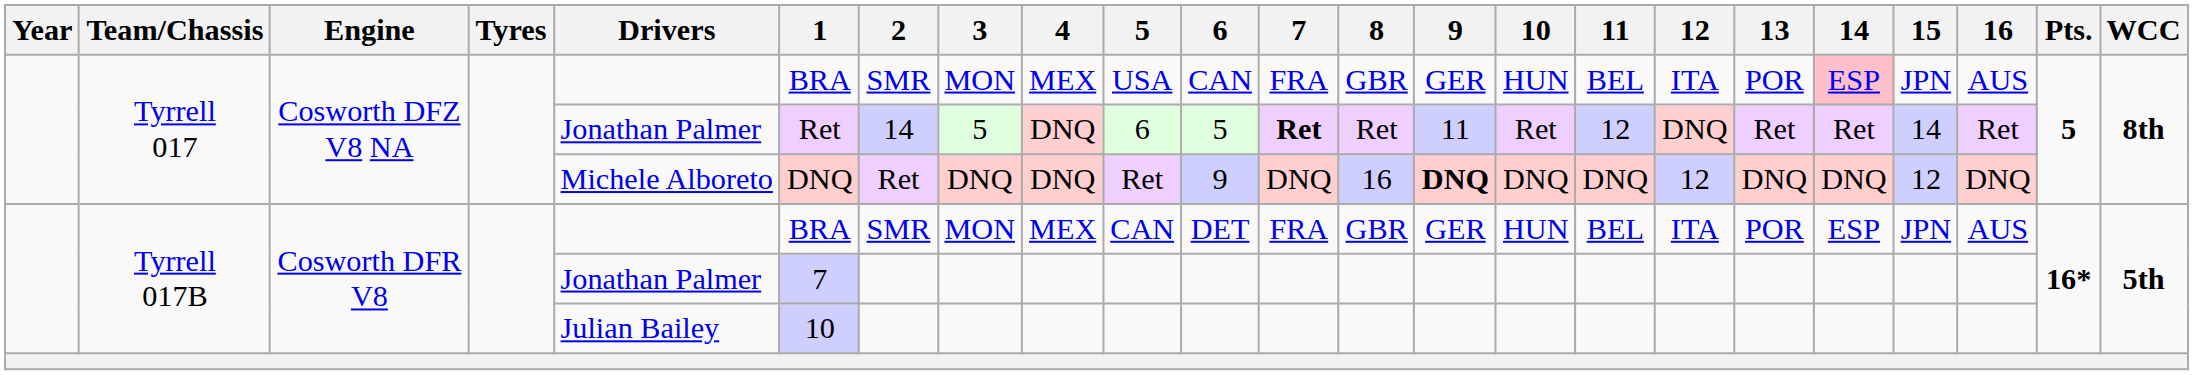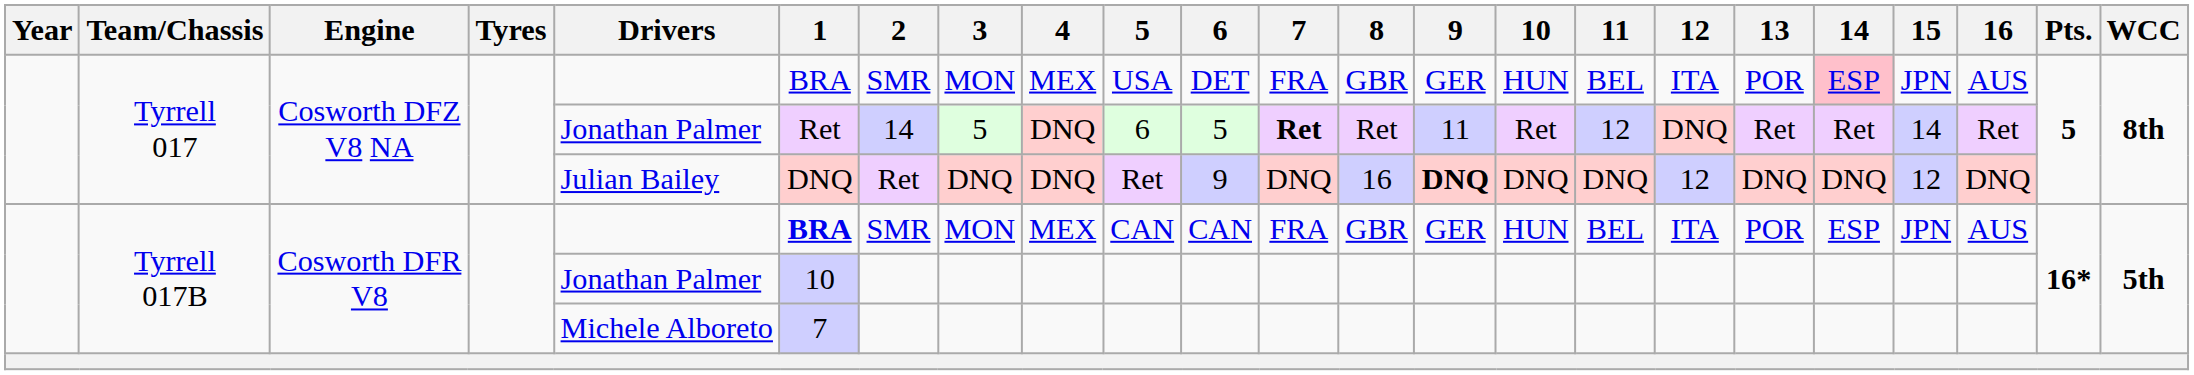(1220, 79) CAN -> (1220, 79) DET
(667, 179) Michele Alboreto -> (640, 179) Julian Bailey
(820, 229) normal -> (820, 229) bold
(1220, 229) DET -> (1220, 229) CAN
(820, 278) 7 -> (820, 278) 10
(640, 328) Julian Bailey -> (667, 328) Michele Alboreto
(820, 328) 10 -> (820, 328) 7
